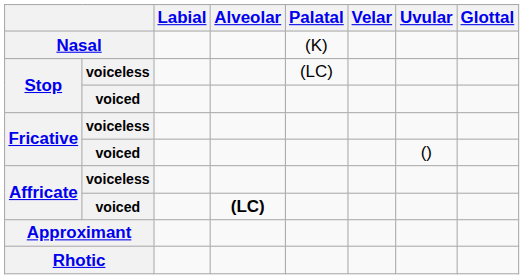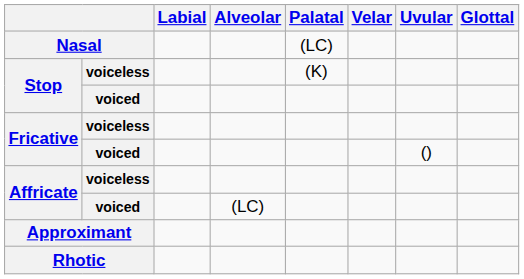(316, 44) (K) -> (316, 44) (LC)
(316, 71) (LC) -> (316, 71) (K)
(248, 206) bold -> (248, 206) normal
